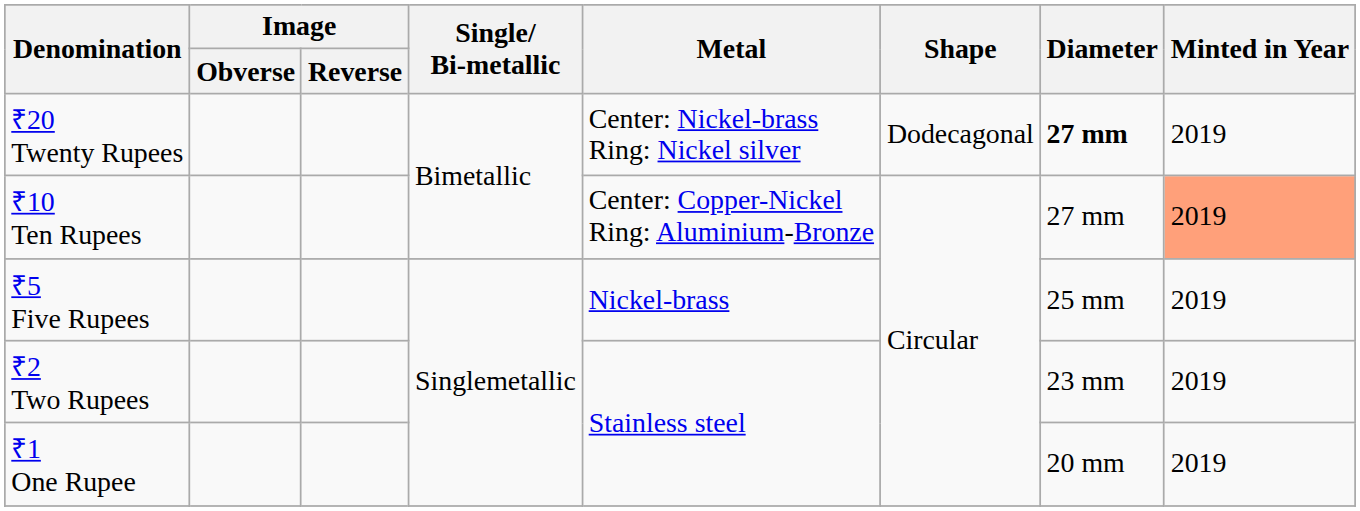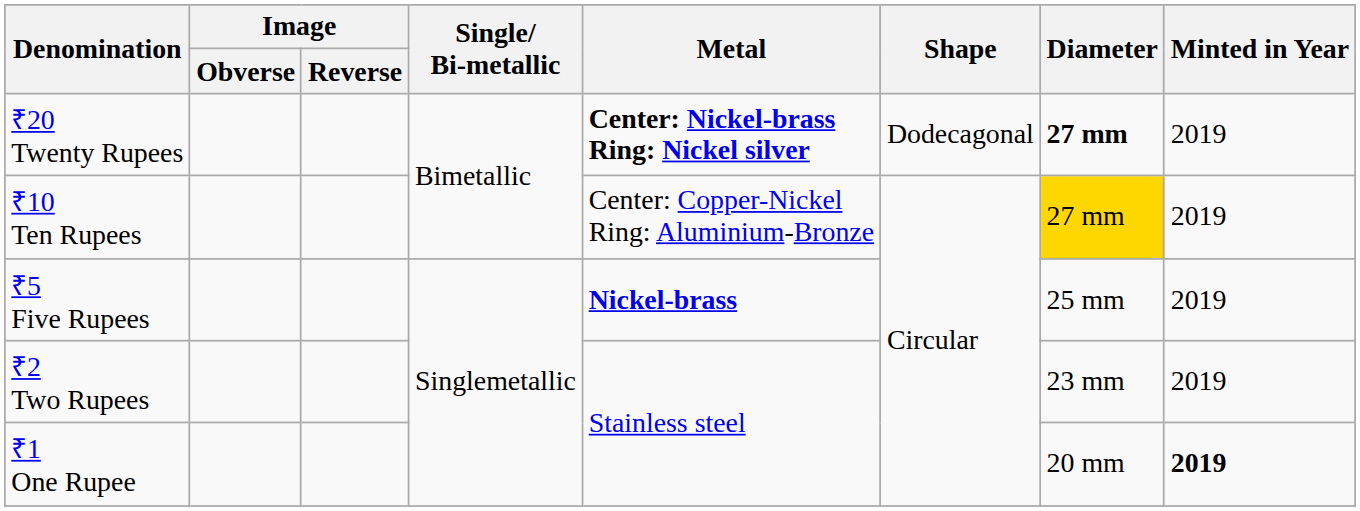(703, 134) normal -> (712, 134) bold
(1086, 216) no background -> (1086, 216) gold background
(1199, 216) lightsalmon background -> (1199, 216) no background
(659, 298) normal -> (663, 298) bold
(1199, 463) normal -> (1199, 463) bold
